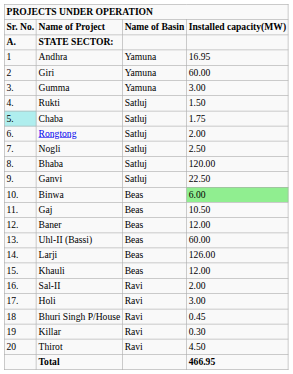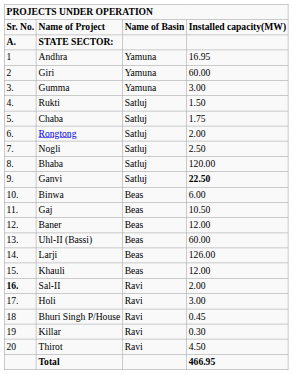(10, 118) paleturquoise background -> (10, 118) no background
(200, 179) normal -> (200, 179) bold
(197, 194) lightgreen background -> (197, 194) no background
(13, 286) normal -> (13, 286) bold
